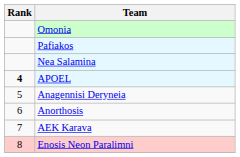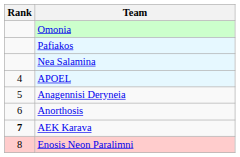(20, 78) bold -> (20, 78) normal
(20, 128) normal -> (20, 128) bold
